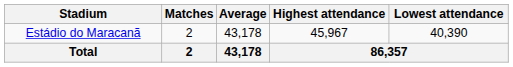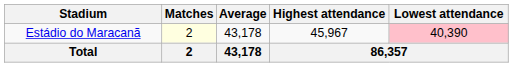(189, 33) no background -> (189, 33) lightyellow background
(449, 33) no background -> (449, 33) pink background
